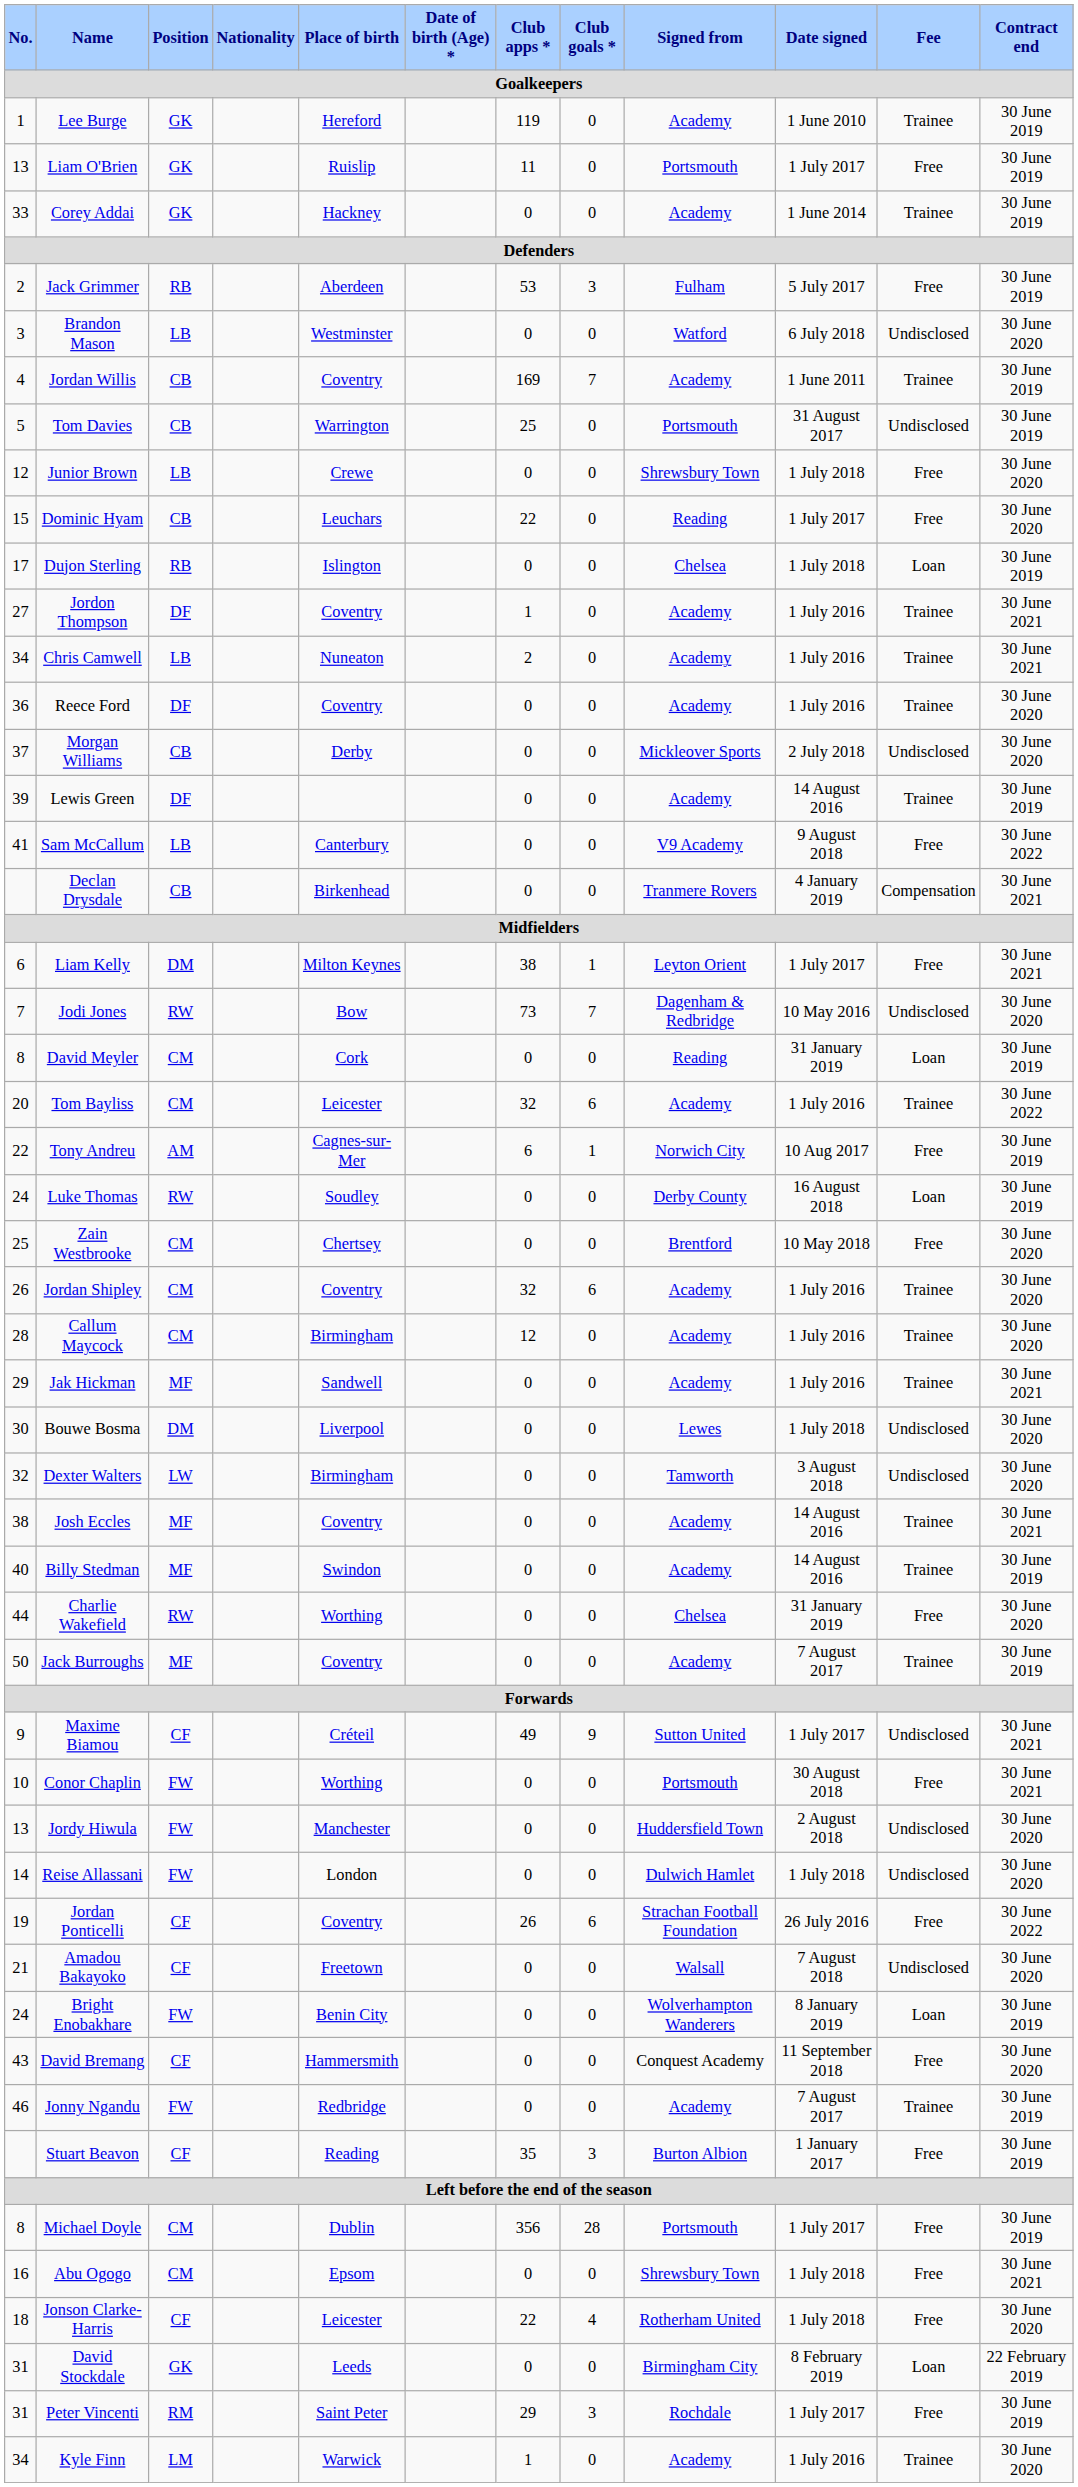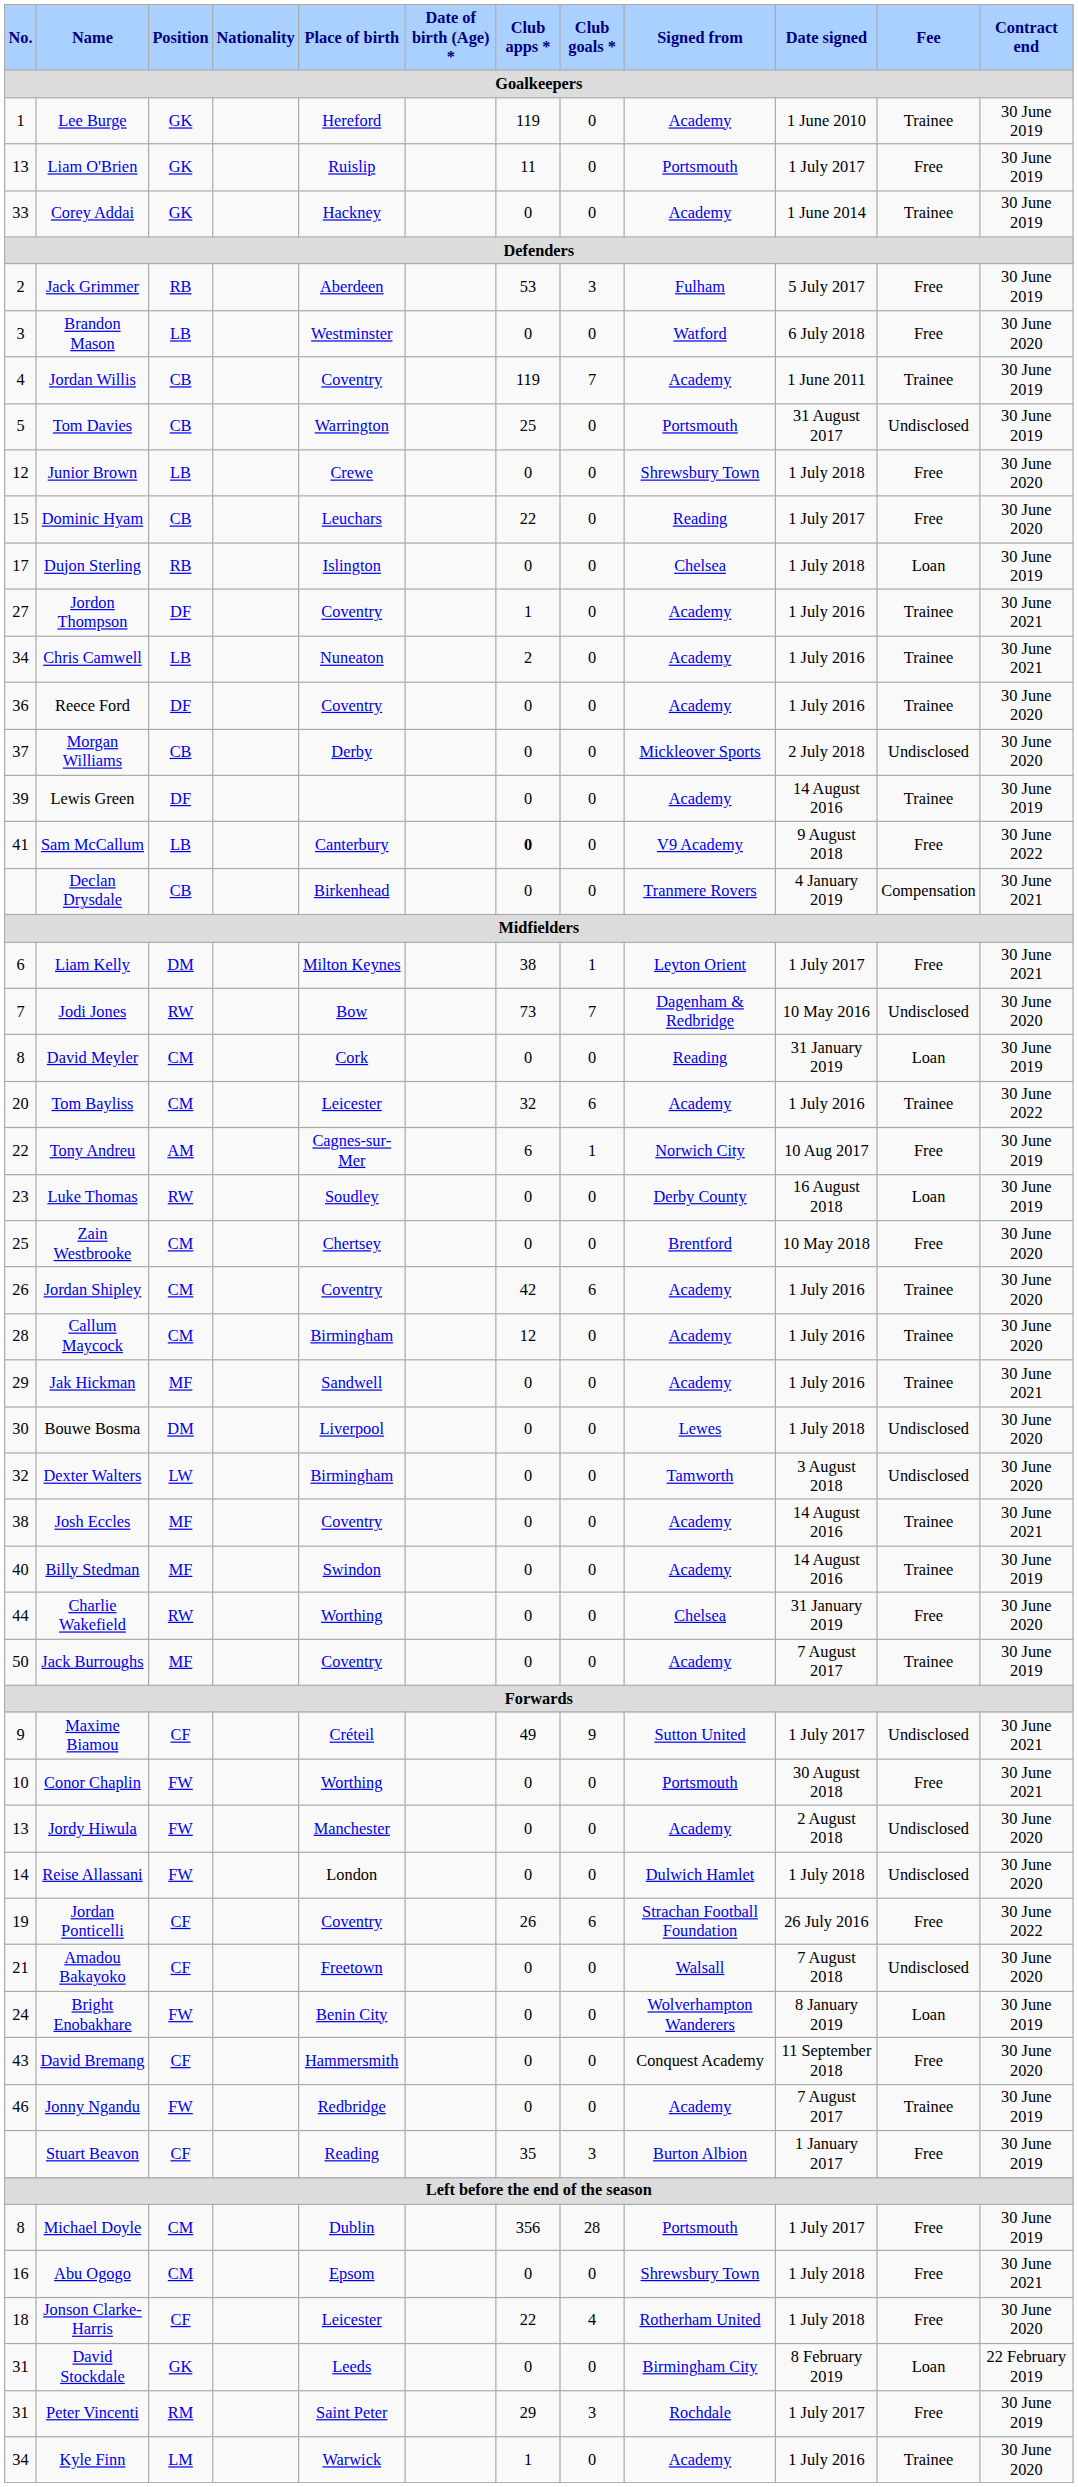(929, 333) Undisclosed -> (929, 333) Free
(528, 379) 169 -> (528, 379) 119
(528, 844) normal -> (528, 844) bold
(21, 1196) 24 -> (21, 1196) 23
(528, 1289) 32 -> (528, 1289) 42
(700, 1828) Huddersfield Town -> (700, 1828) Academy
